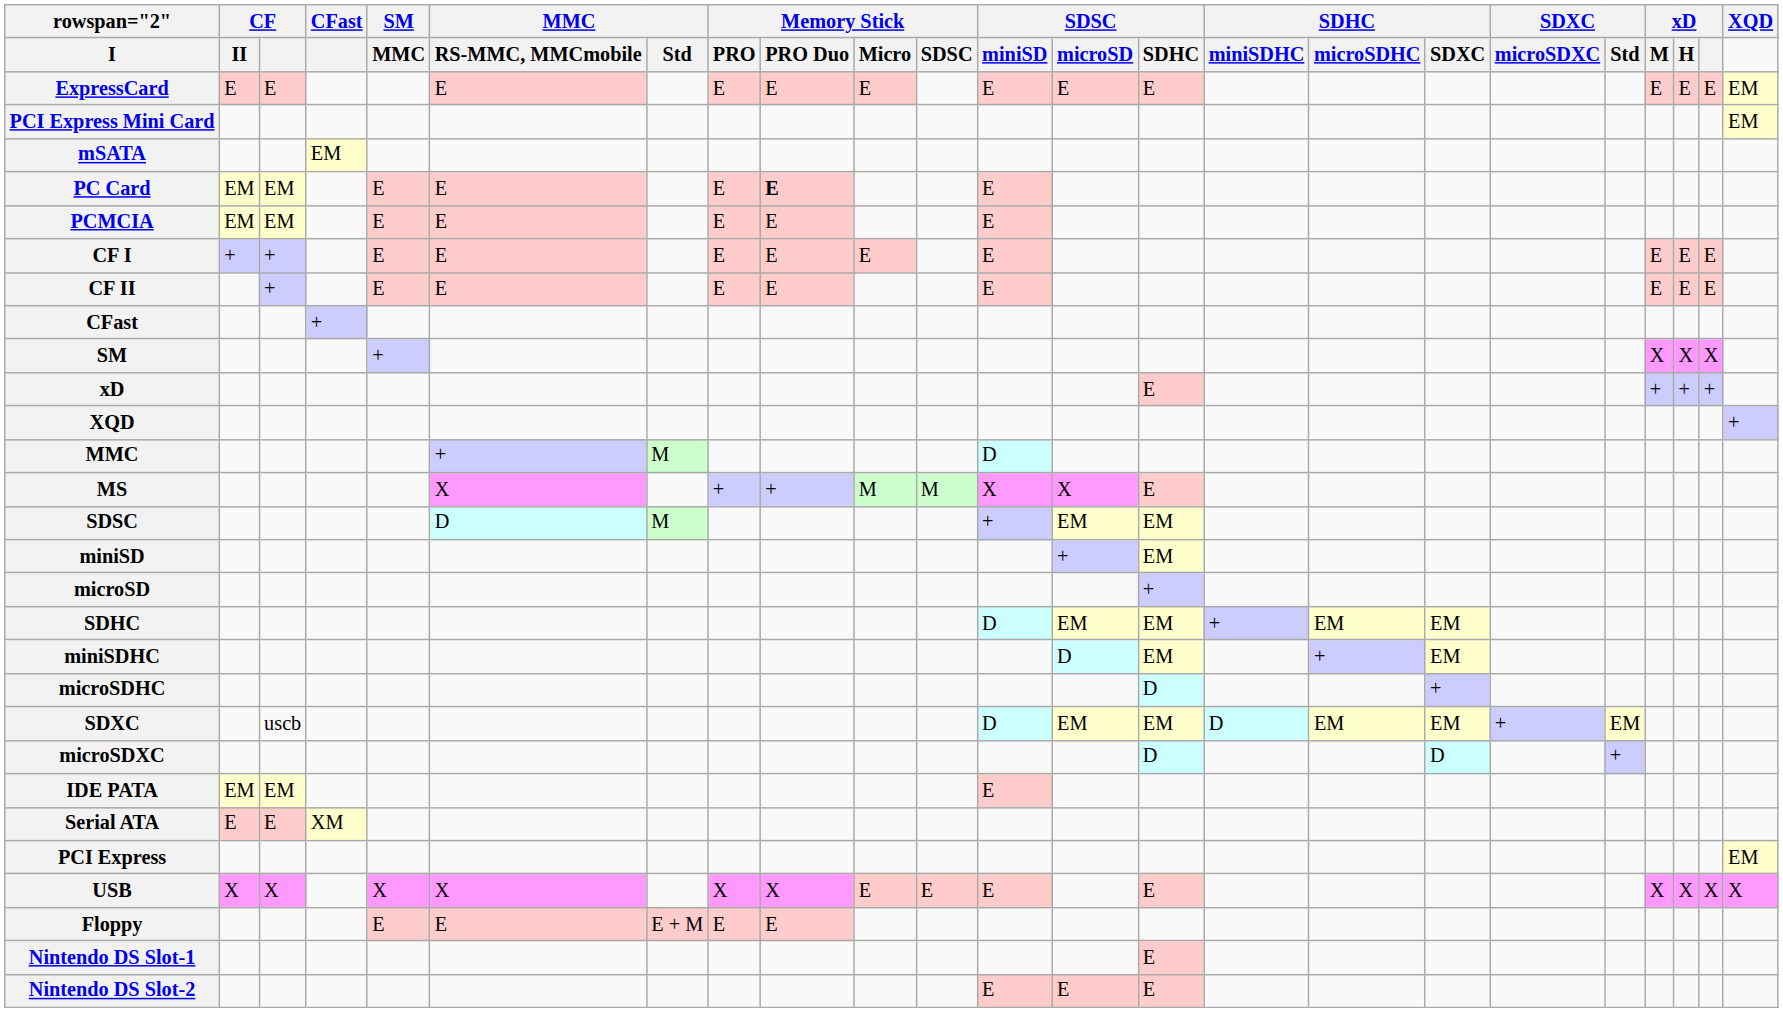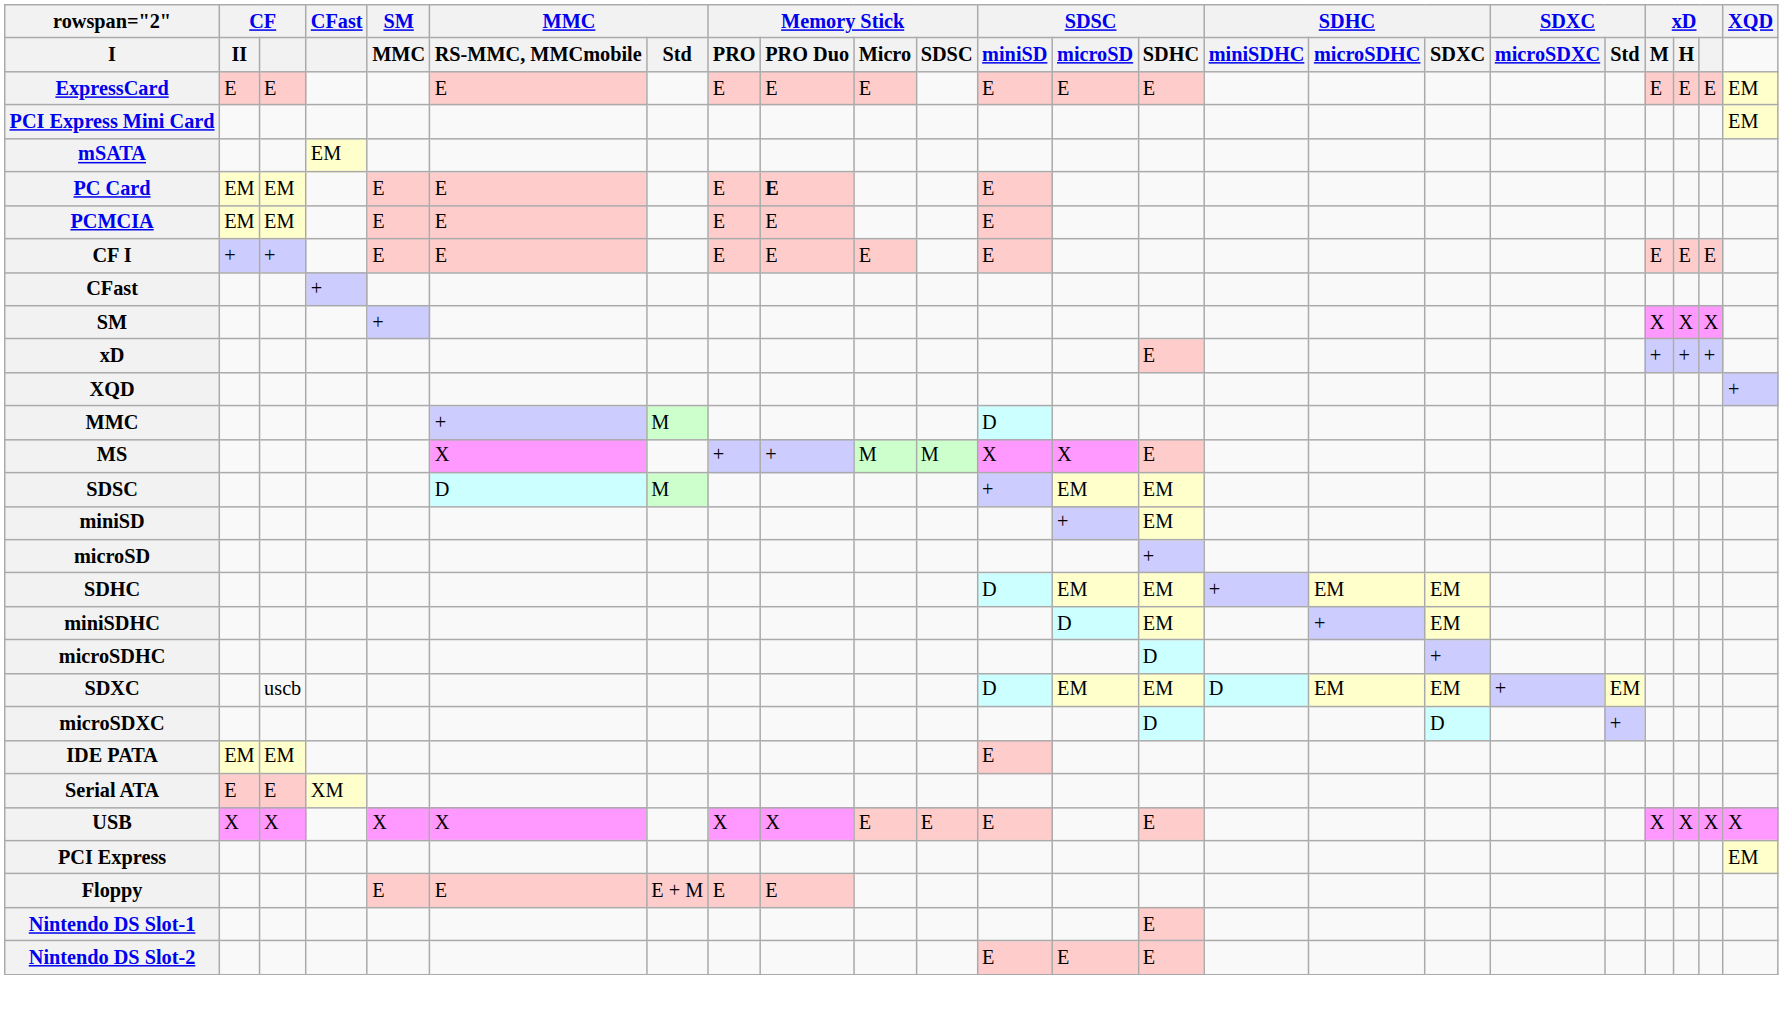- row: (112, 288)
rows swapped: (112, 856) <-> (112, 890)
